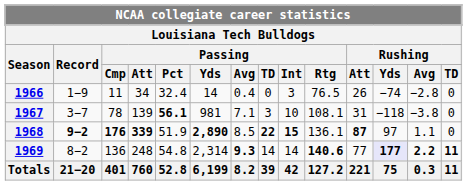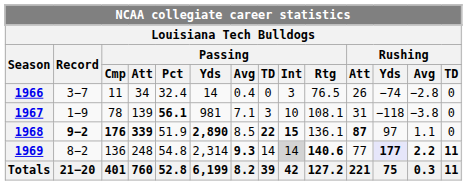(77, 93) 1−9 -> (77, 93) 3−7
(77, 112) 3−7 -> (77, 112) 1−9
(291, 151) no background -> (291, 151) lightgrey background
